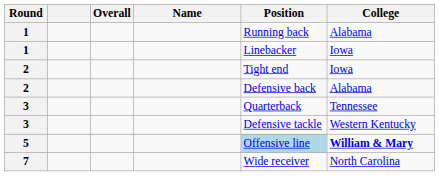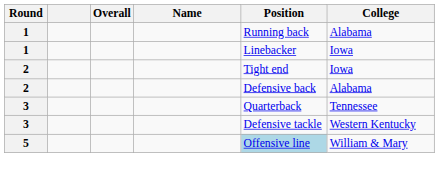(371, 143) bold -> (369, 143) normal
- row: (26, 161)
